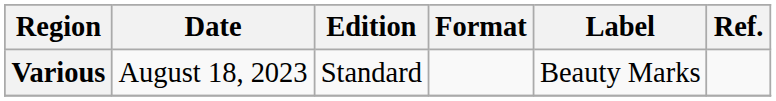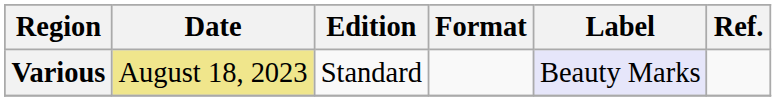(213, 72) no background -> (213, 72) khaki background
(620, 72) no background -> (620, 72) lavender background
